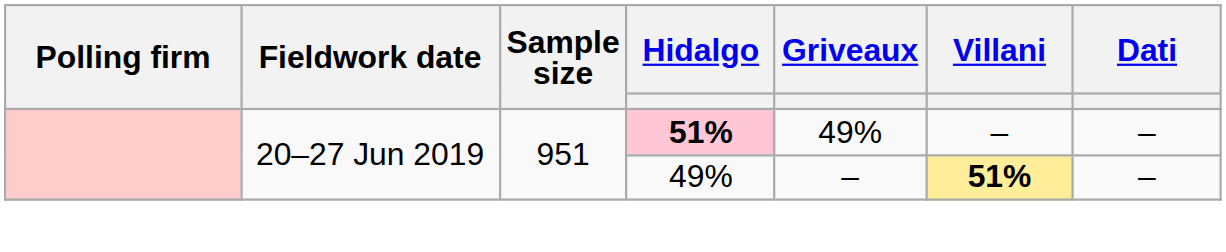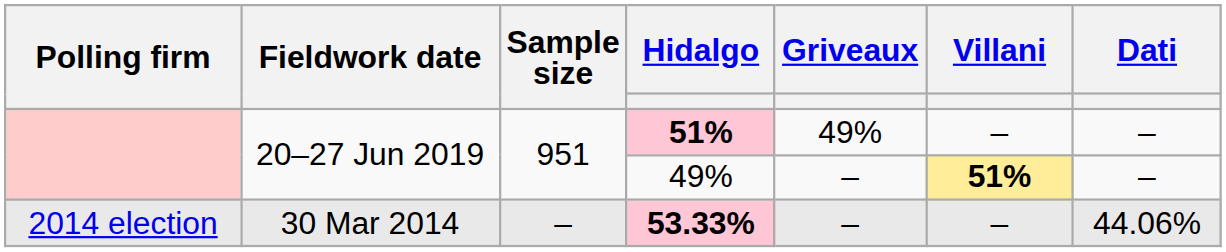+ row: (701, 223)
